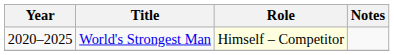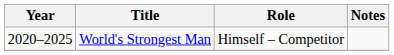(281, 38) lightyellow background -> (281, 38) no background
